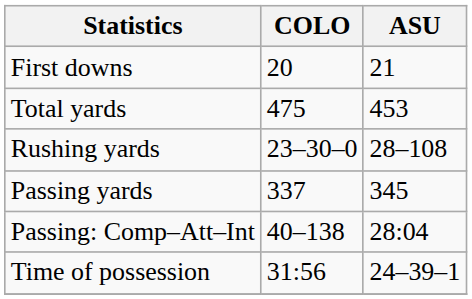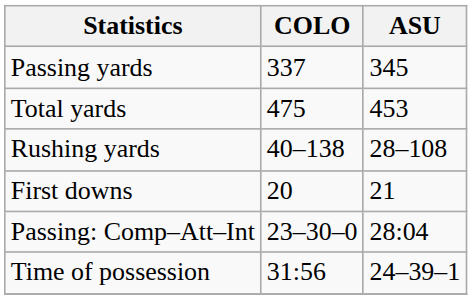rows swapped: (72, 67) <-> (82, 190)
(312, 149) 23–30–0 -> (306, 149) 40–138
(306, 231) 40–138 -> (312, 231) 23–30–0
